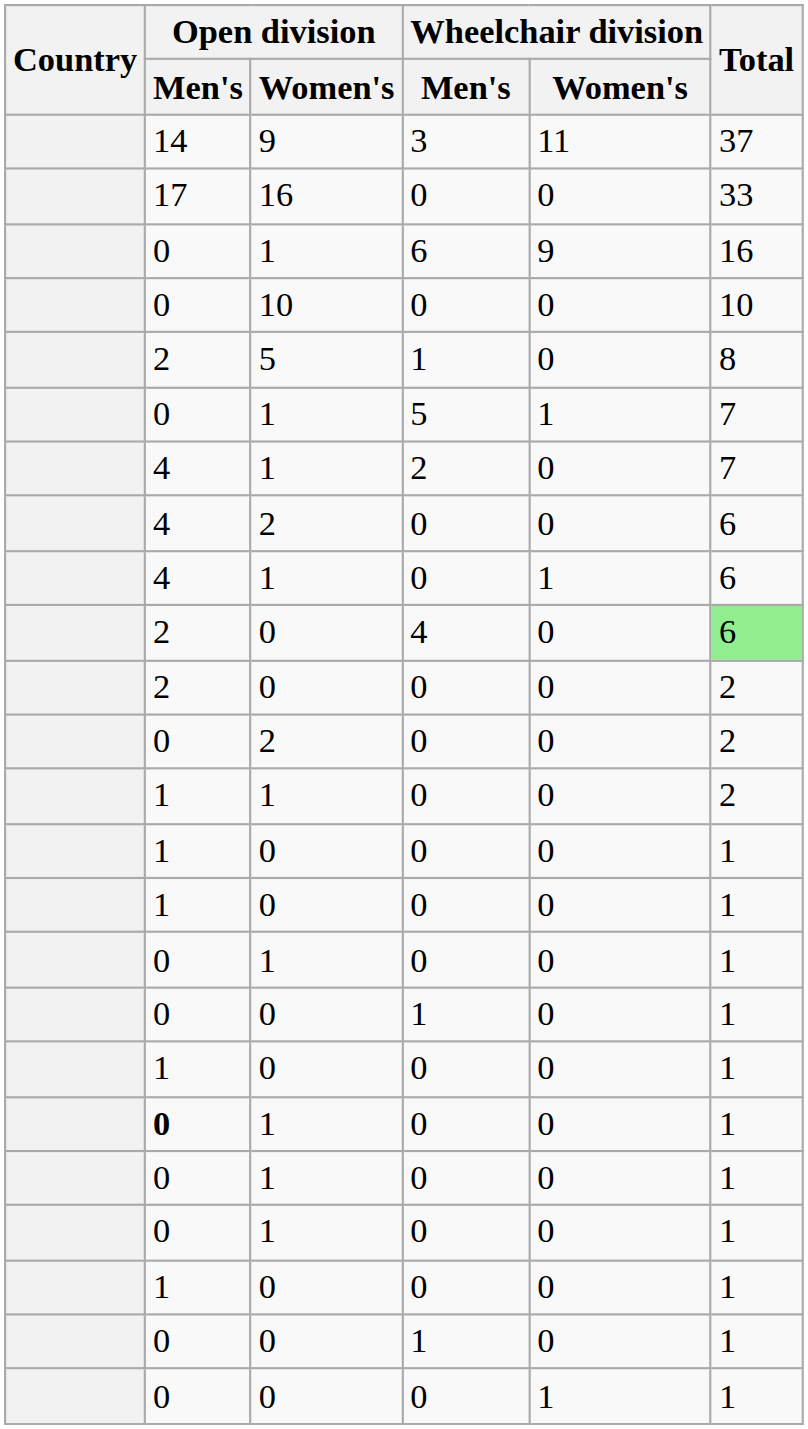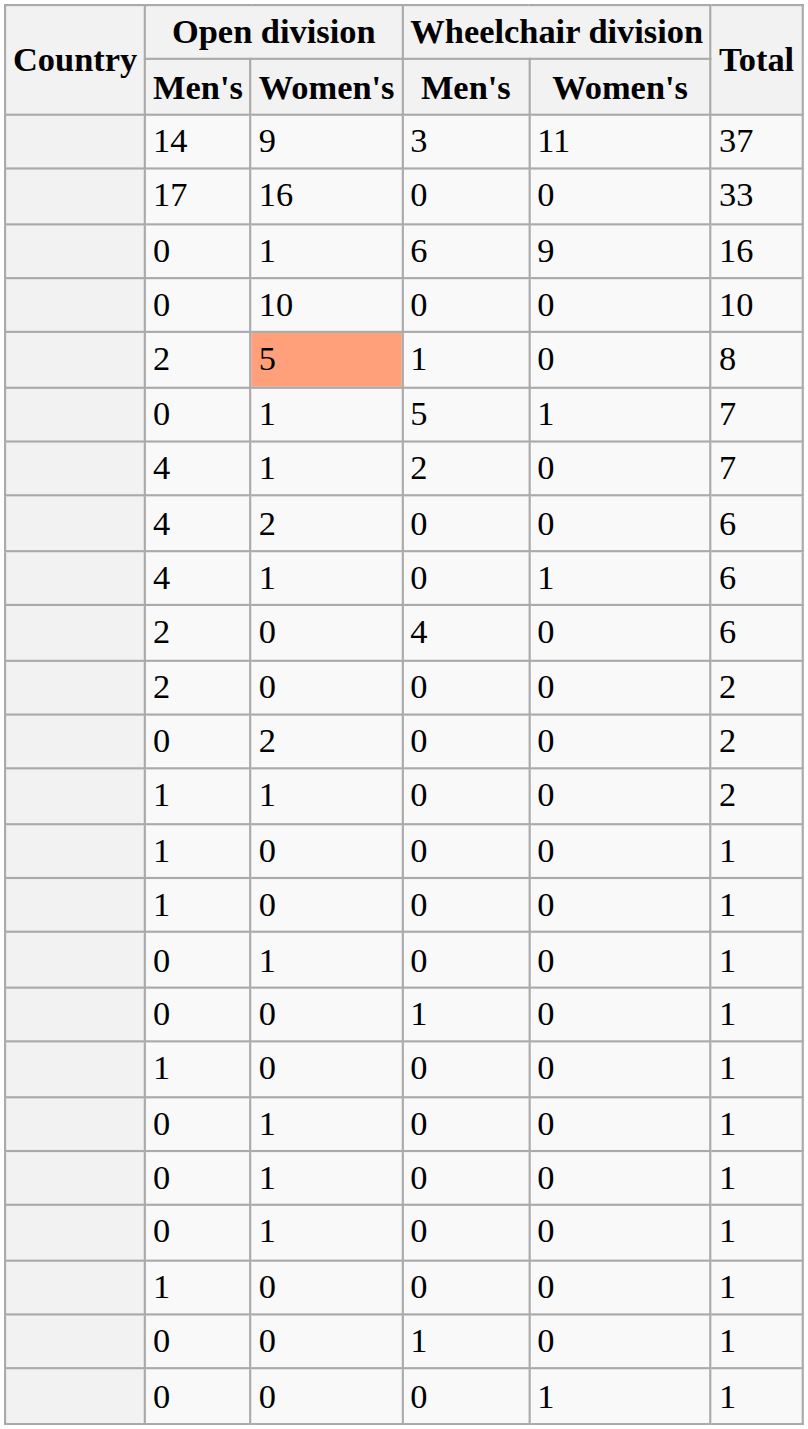(267, 359) no background -> (267, 359) lightsalmon background
(728, 631) lightgreen background -> (728, 631) no background
(162, 1122) bold -> (162, 1122) normal
